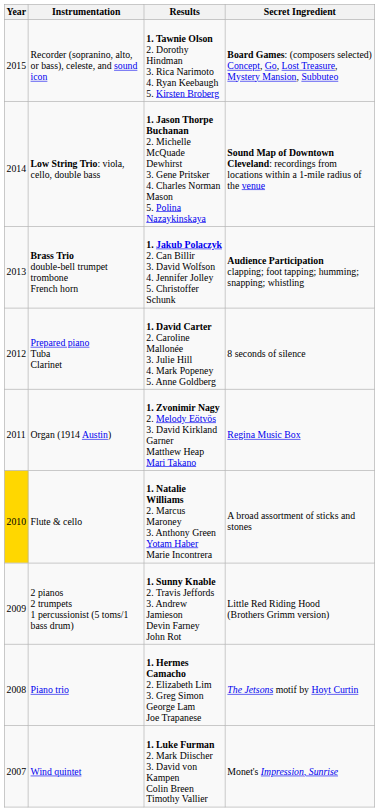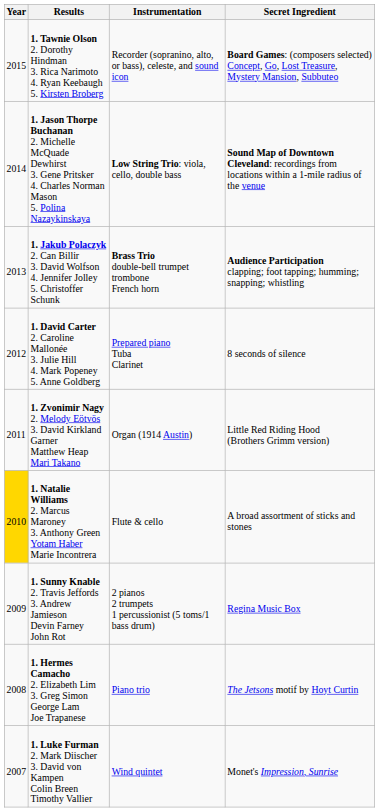columns swapped: (185, 12) <-> (86, 12)
(264, 435) Regina Music Box -> (278, 435) Little Red Riding Hood (Brothers Grimm version)
(278, 609) Little Red Riding Hood (Brothers Grimm version) -> (264, 609) Regina Music Box
